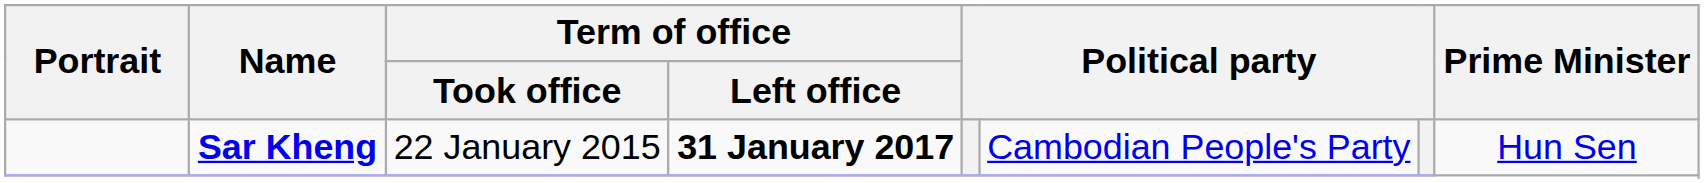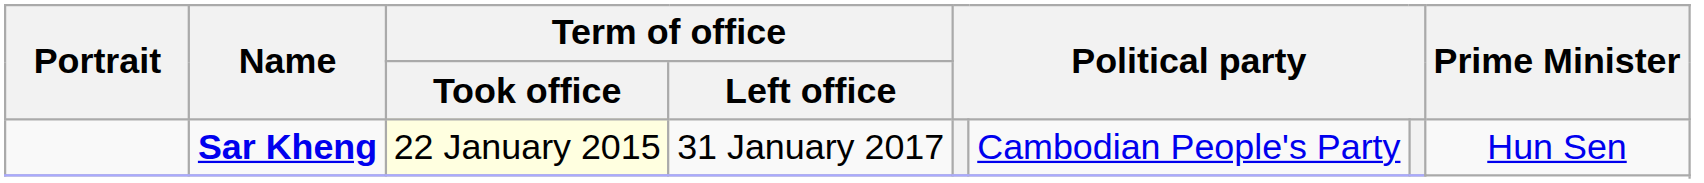(527, 146) no background -> (527, 146) lightyellow background
(816, 146) bold -> (811, 146) normal
